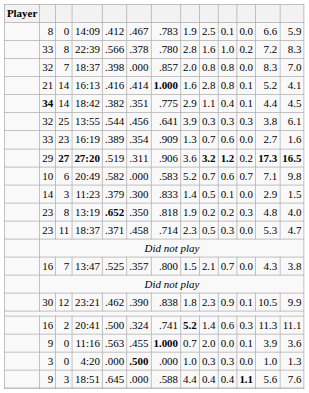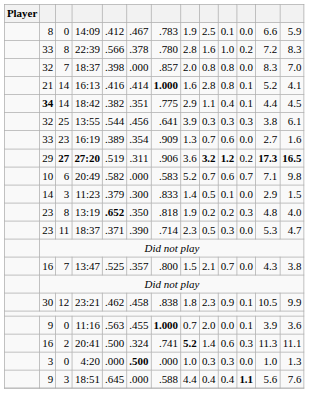(139, 230) .458 -> (139, 230) .390
(139, 302) .390 -> (139, 302) .458
rows swapped: (48, 325) <-> (51, 343)
